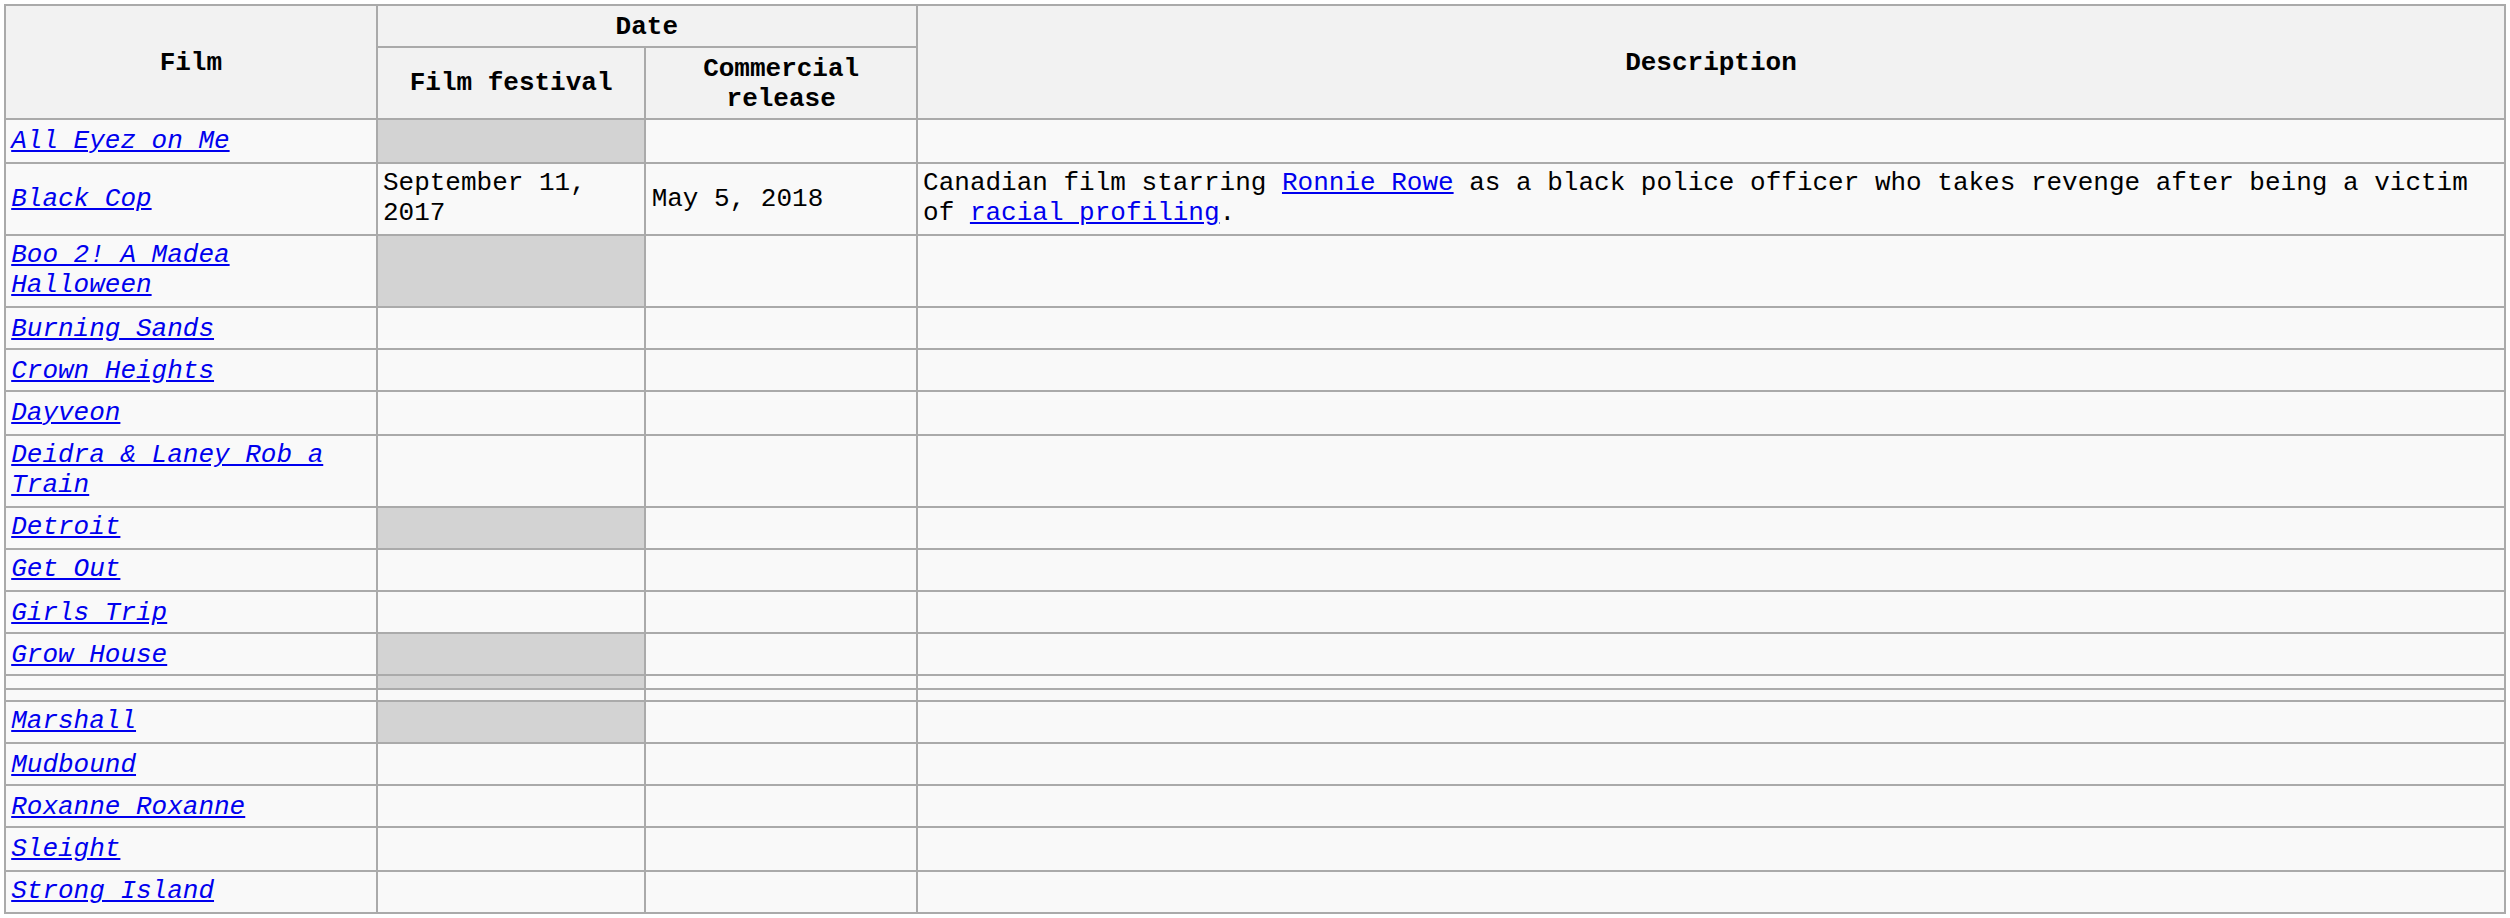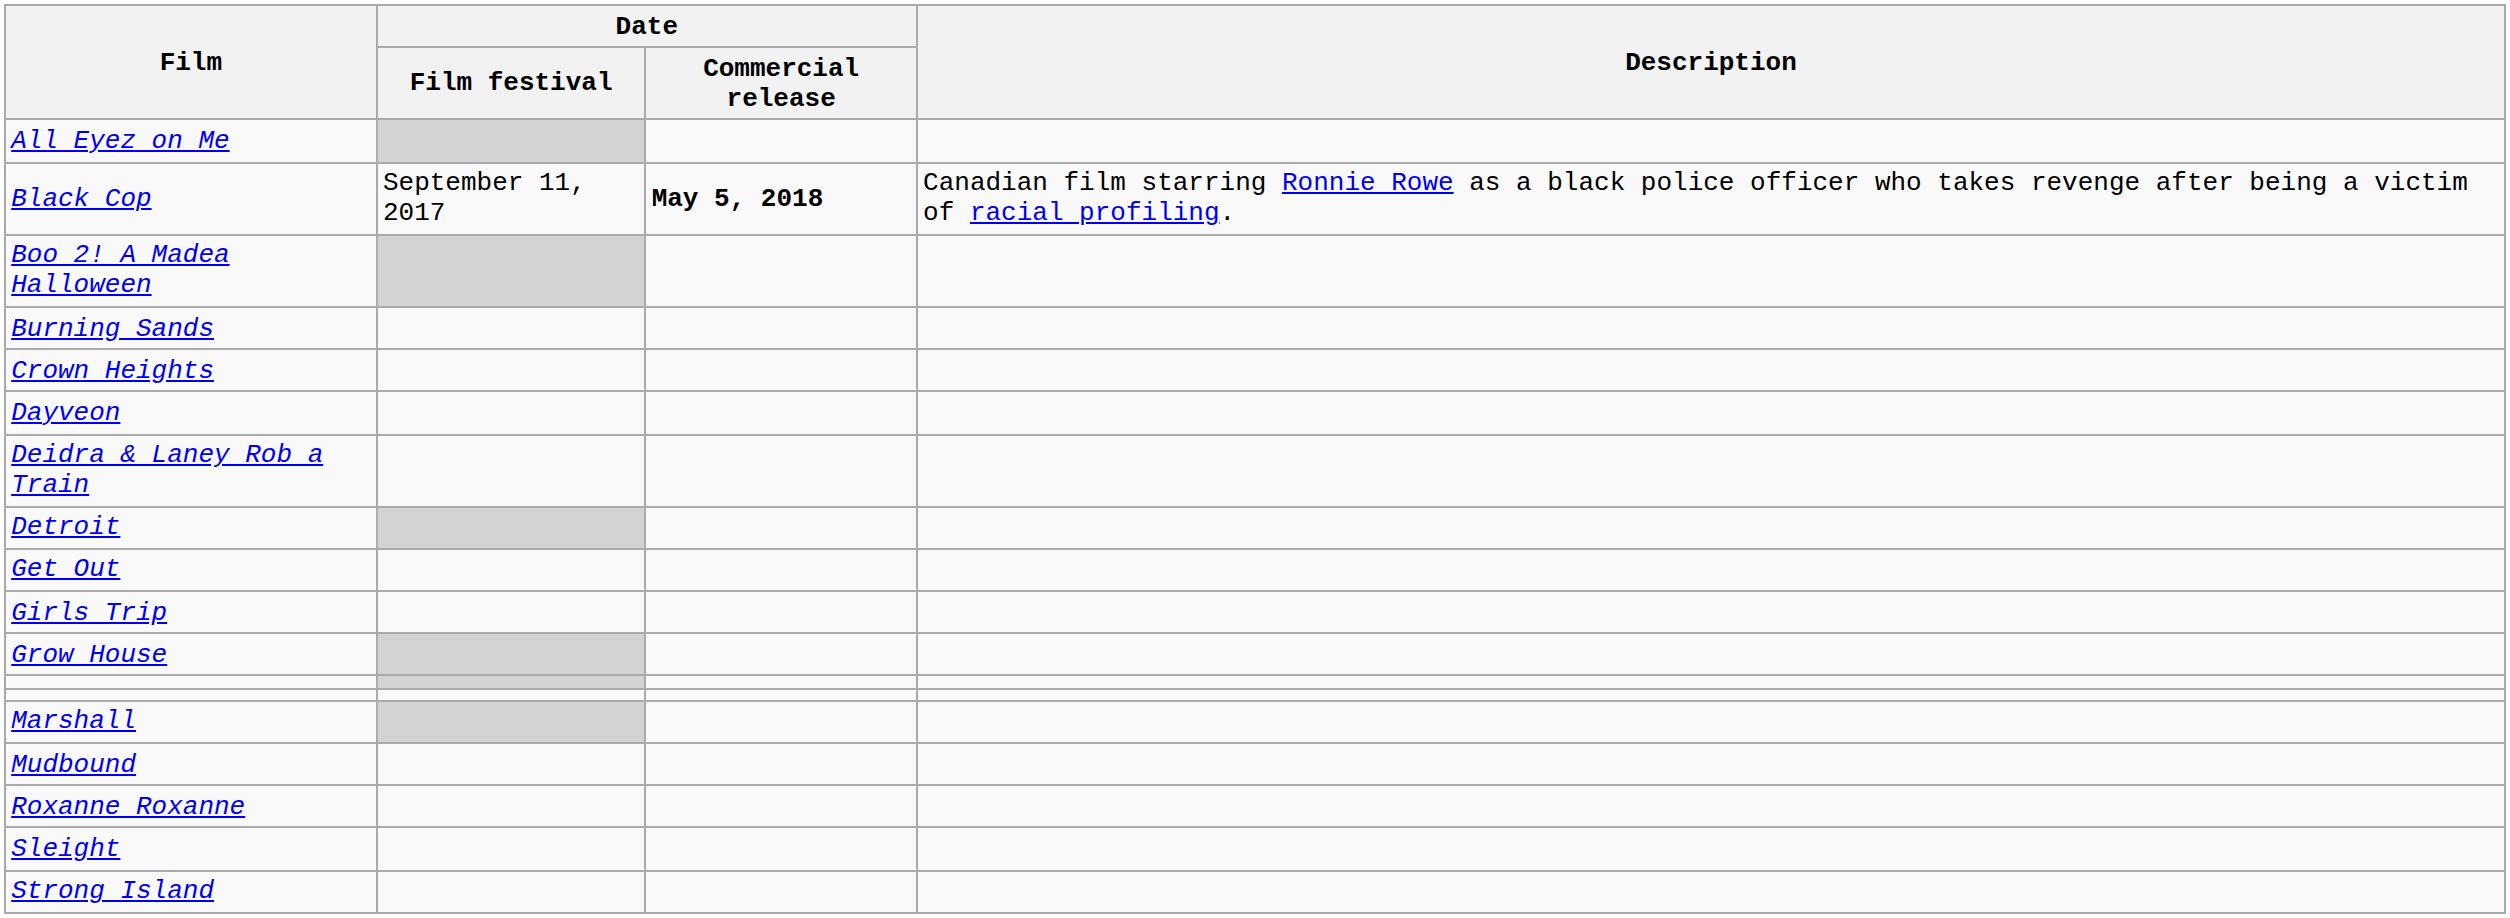(737, 198) normal -> (737, 198) bold
